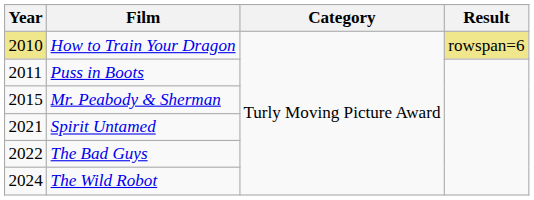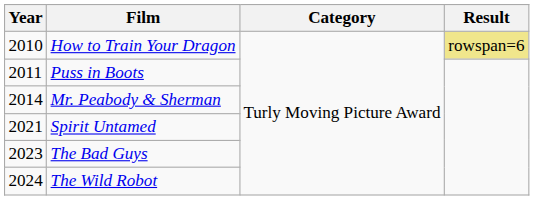(26, 45) khaki background -> (26, 45) no background
(26, 99) 2015 -> (26, 99) 2014
(26, 153) 2022 -> (26, 153) 2023
